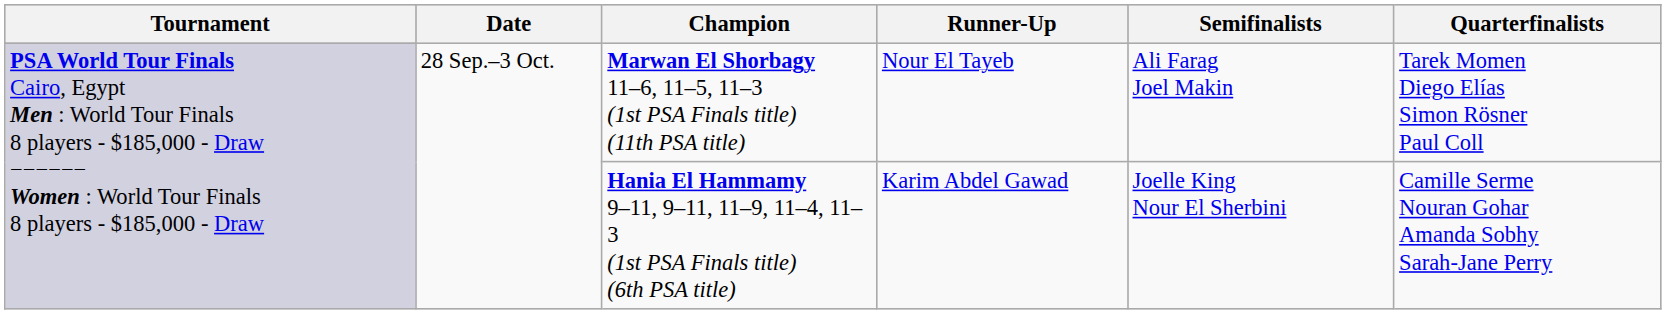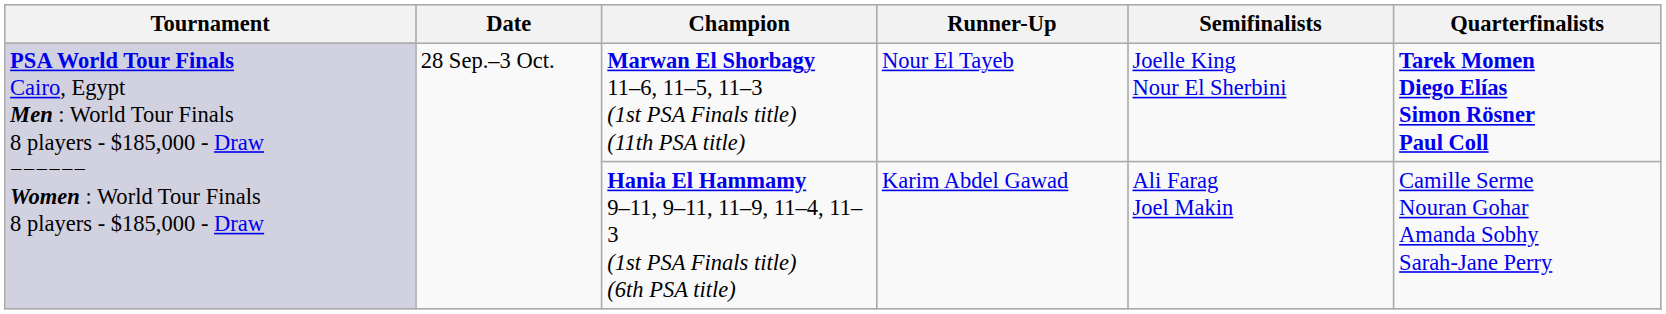(1183, 74) Ali Farag Joel Makin -> (1209, 74) Joelle King Nour El Sherbini
(1463, 102) normal -> (1467, 102) bold
(1209, 194) Joelle King Nour El Sherbini -> (1183, 194) Ali Farag Joel Makin
